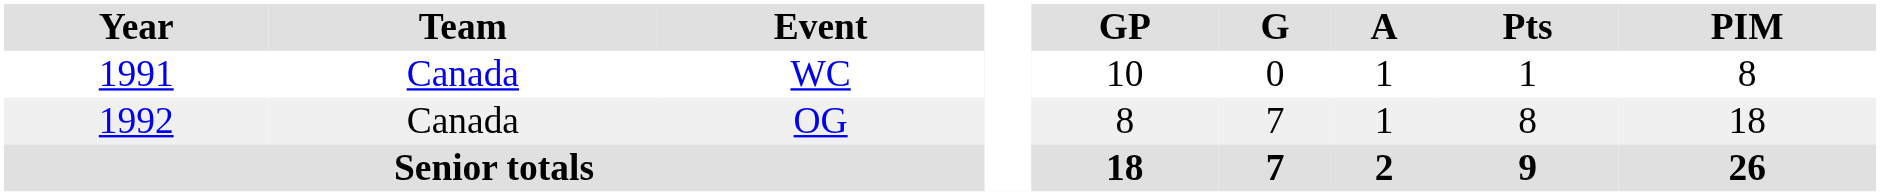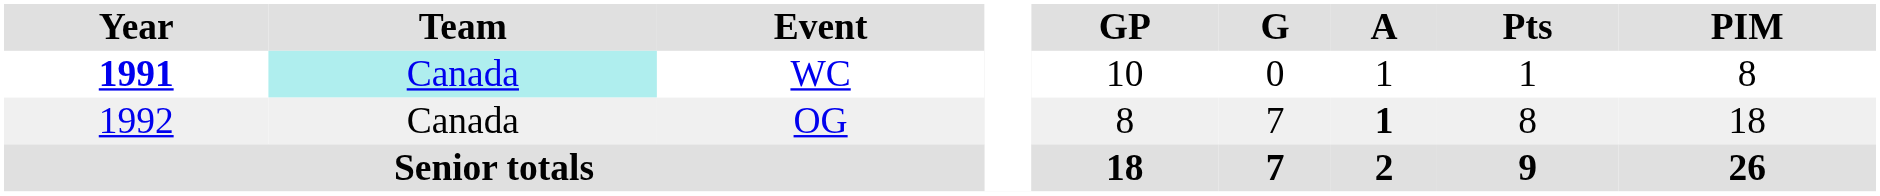(136, 73) normal -> (136, 73) bold
(463, 73) no background -> (463, 73) paleturquoise background
(1384, 120) normal -> (1384, 120) bold
